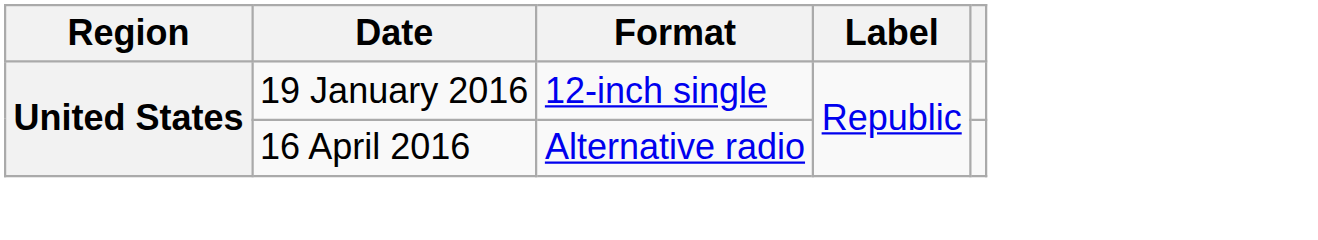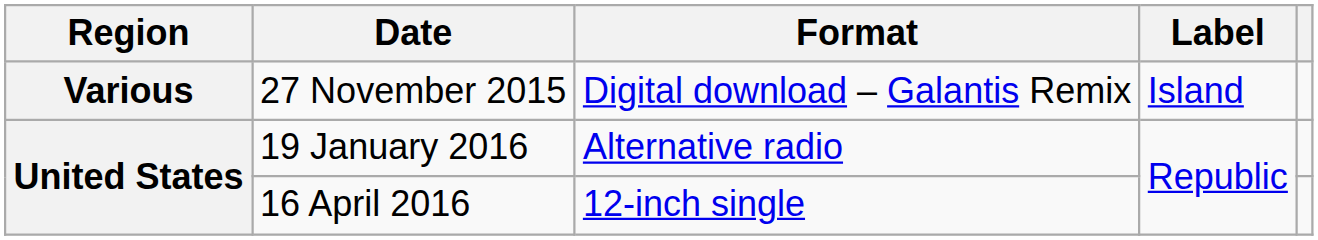+ row: (413, 90)
(656, 90) 12-inch single -> (713, 147) Alternative radio
(675, 147) Alternative radio -> (694, 204) 12-inch single
